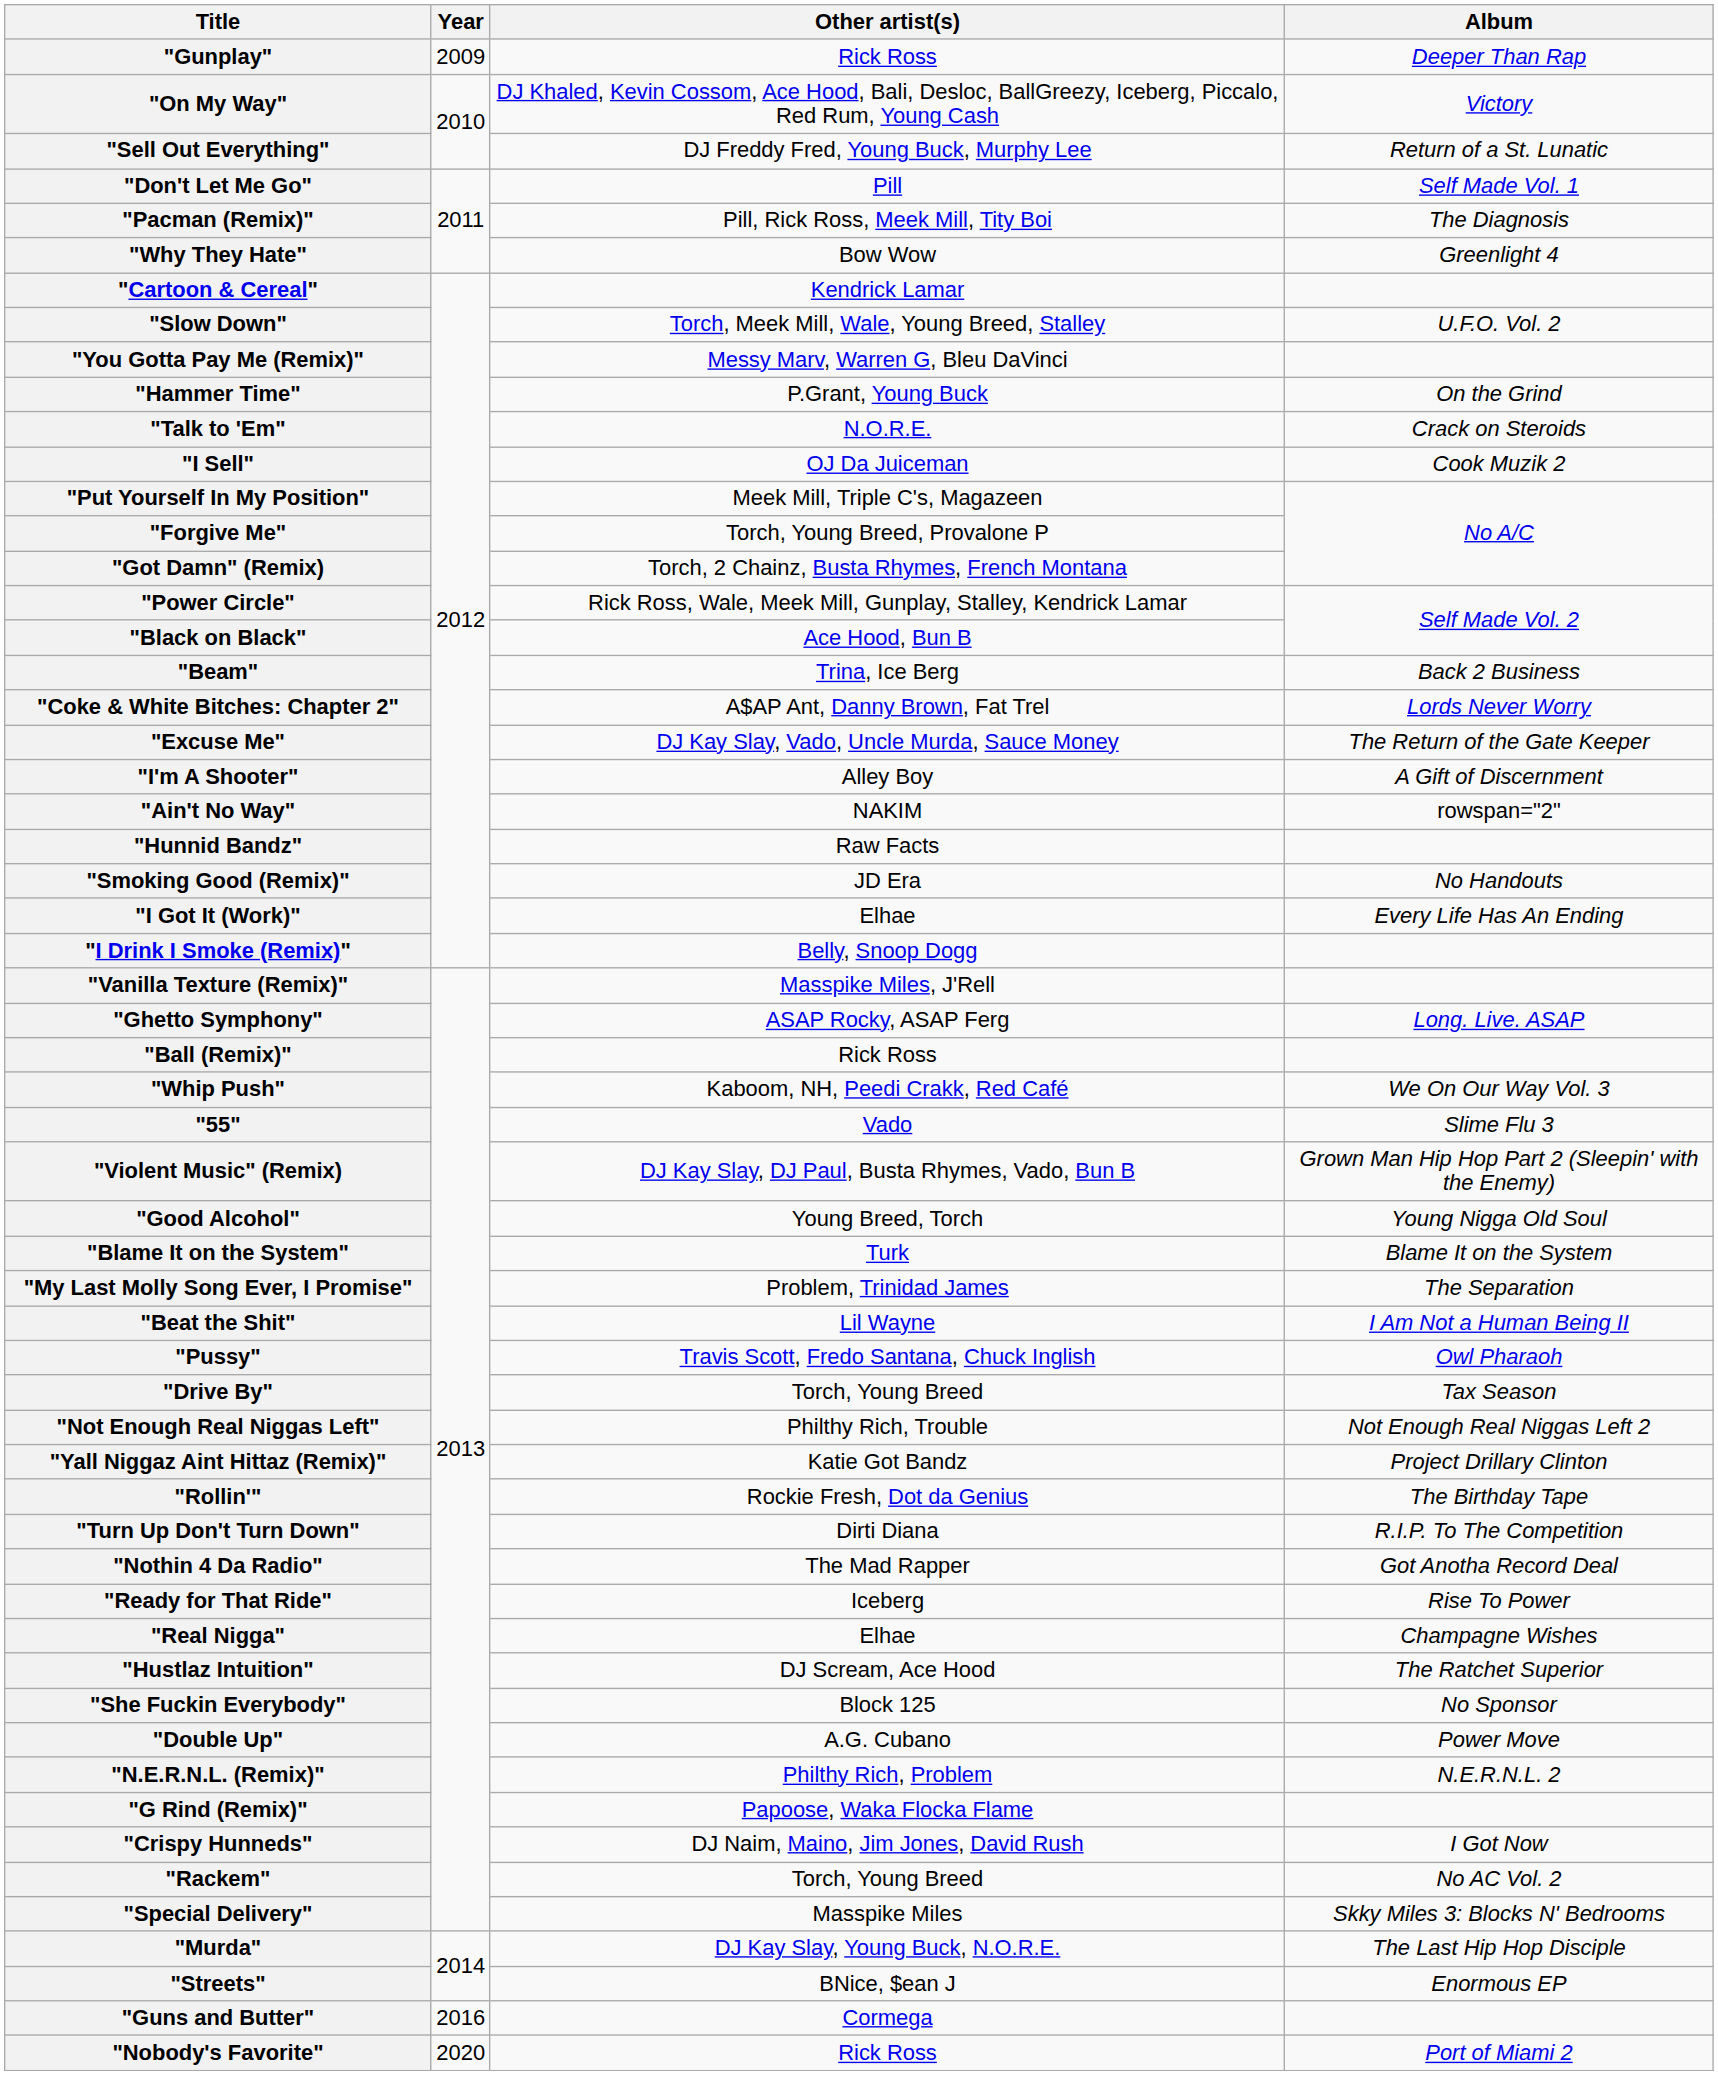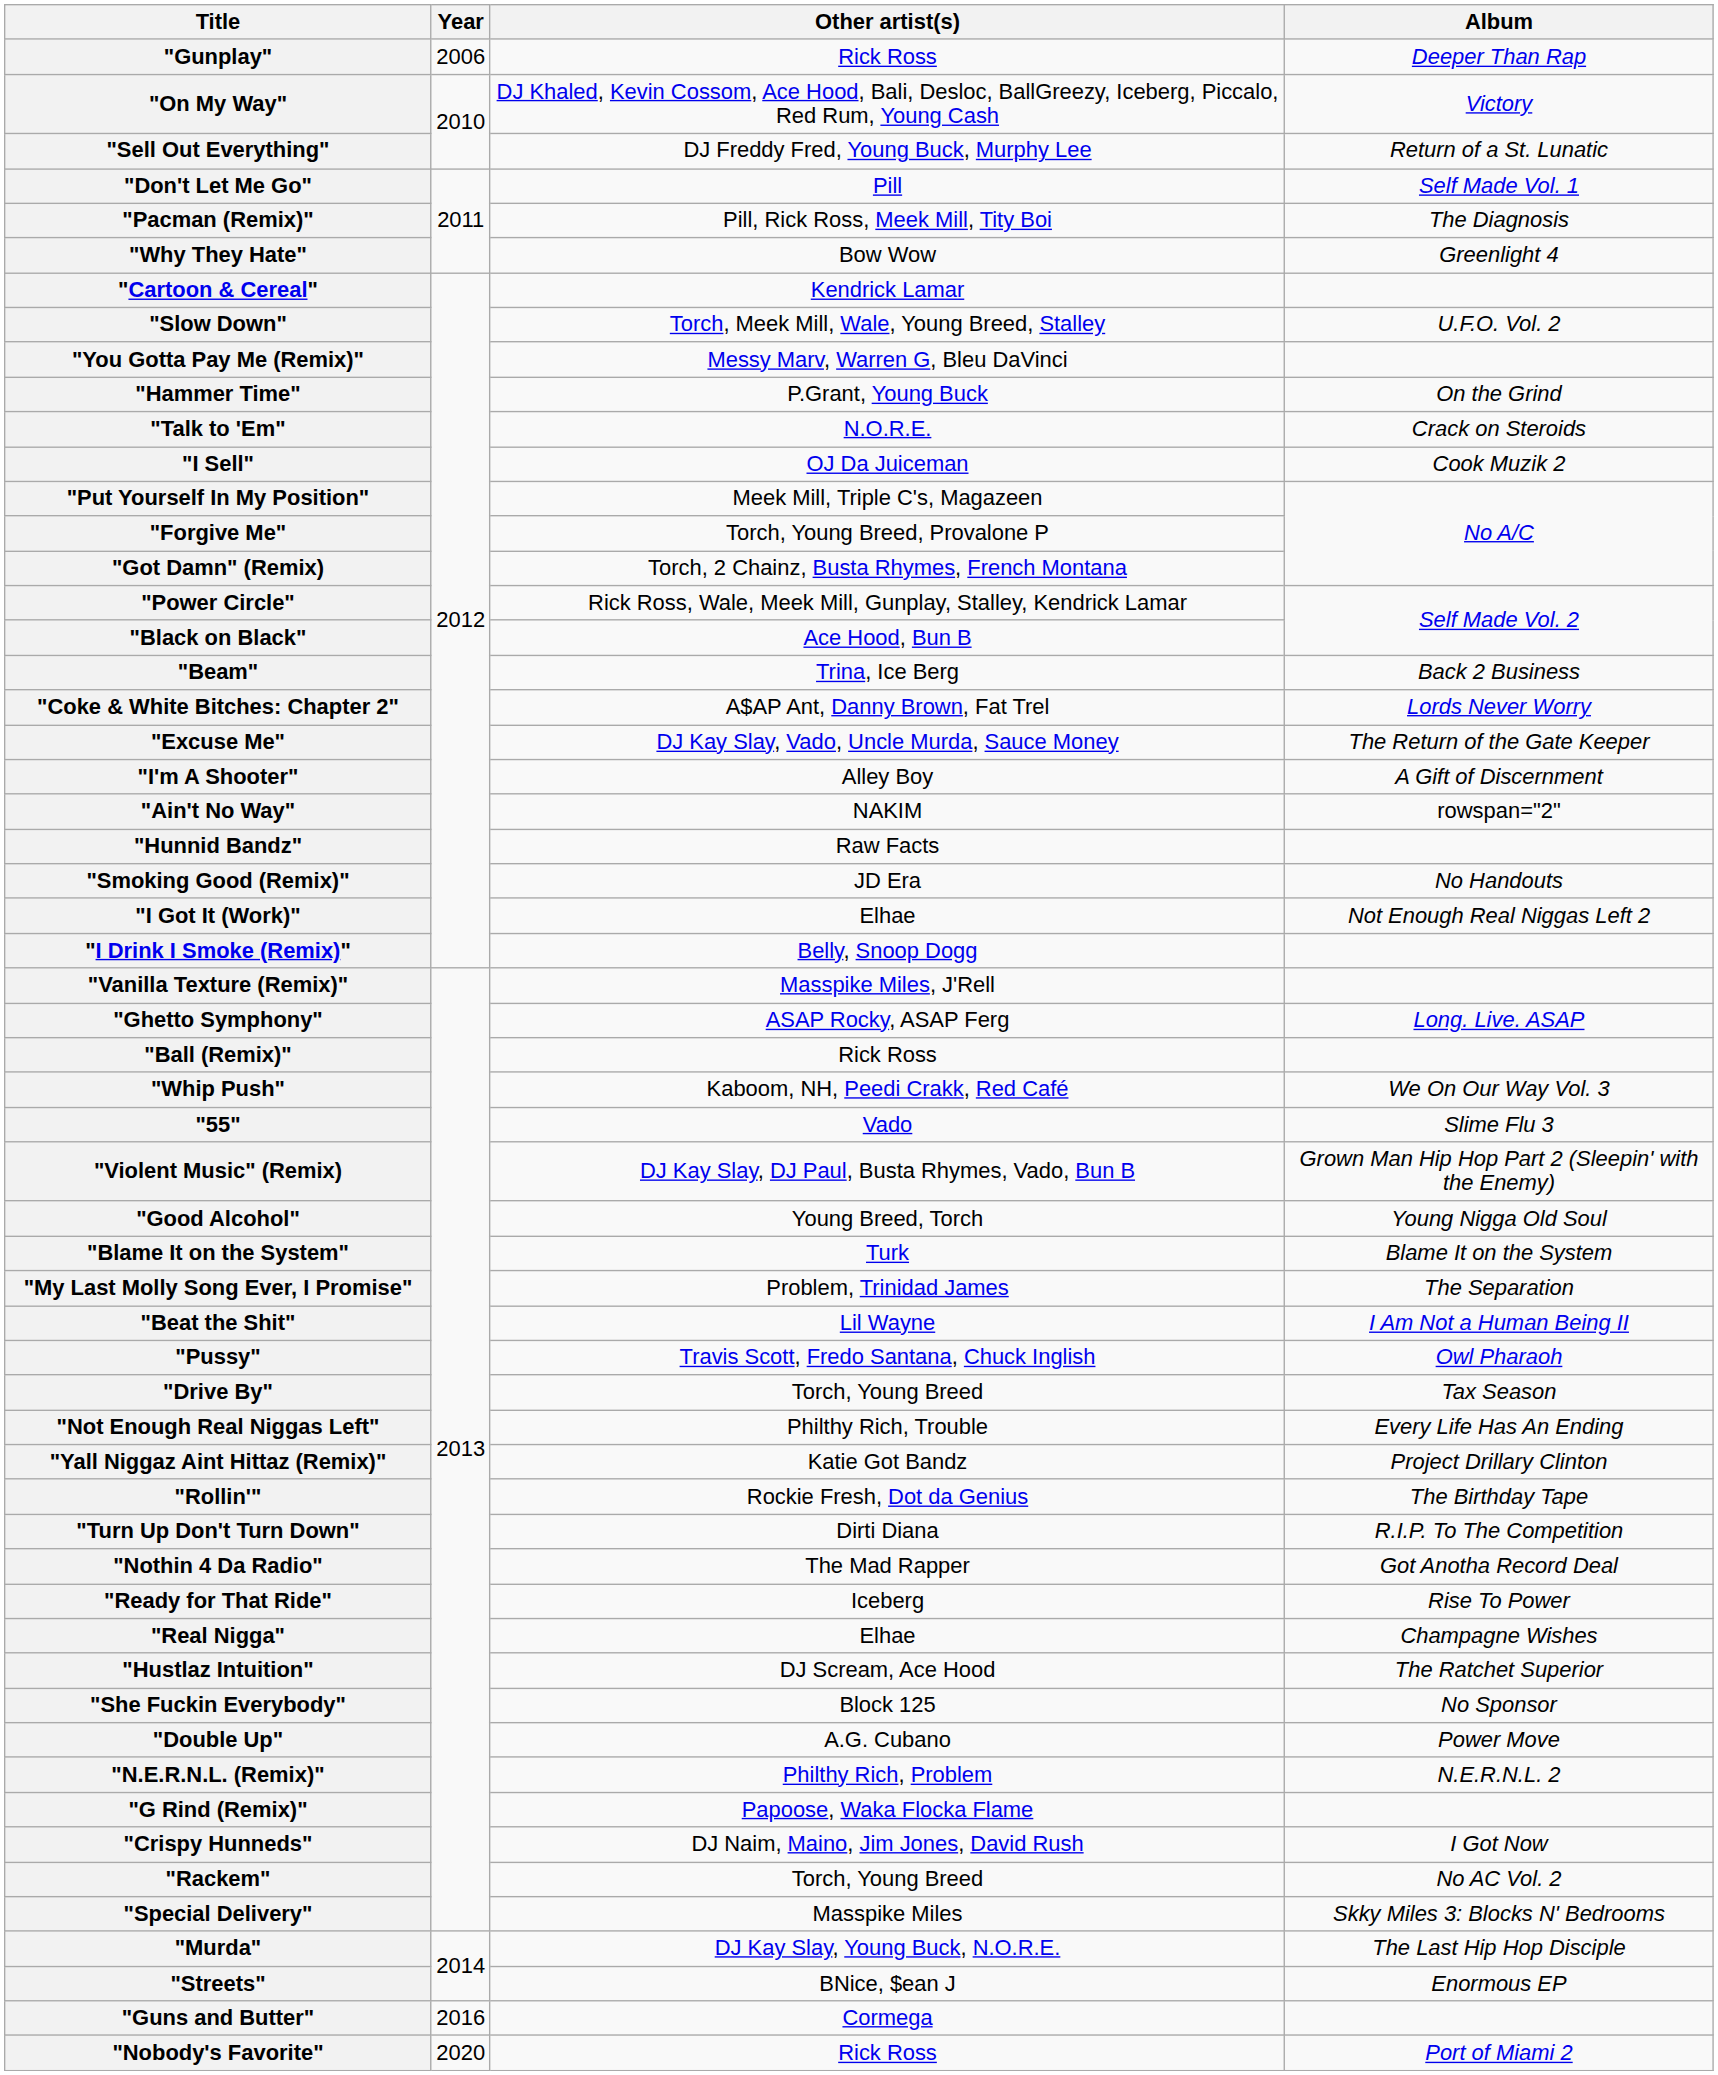(461, 56) 2009 -> (461, 56) 2006
(1499, 915) Every Life Has An Ending -> (1499, 915) Not Enough Real Niggas Left 2
(1499, 1426) Not Enough Real Niggas Left 2 -> (1499, 1426) Every Life Has An Ending
